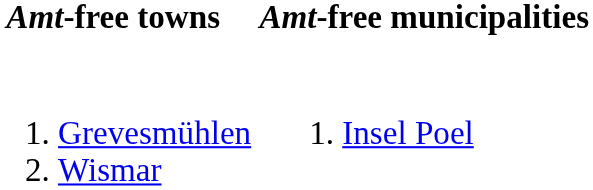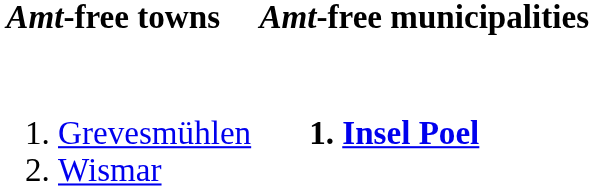(424, 134) normal -> (424, 134) bold
